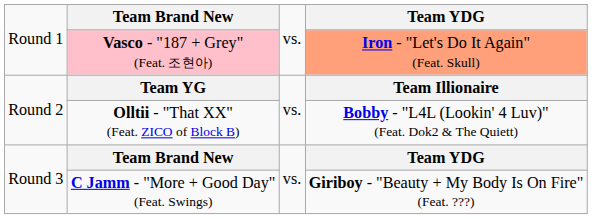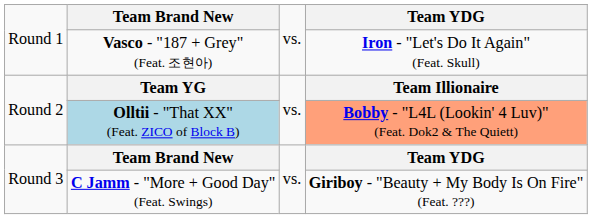(173, 52) pink background -> (173, 52) no background
(446, 52) lightsalmon background -> (446, 52) no background
(173, 122) no background -> (173, 122) lightblue background
(446, 122) no background -> (446, 122) lightsalmon background
